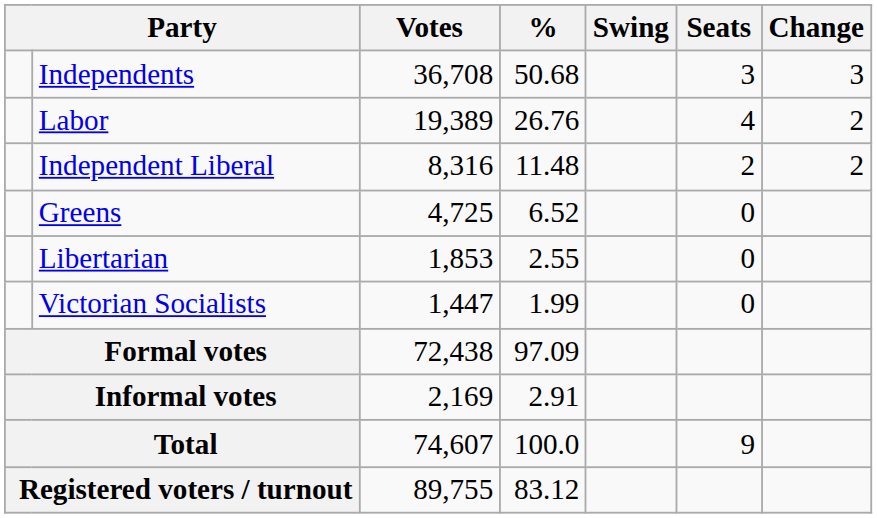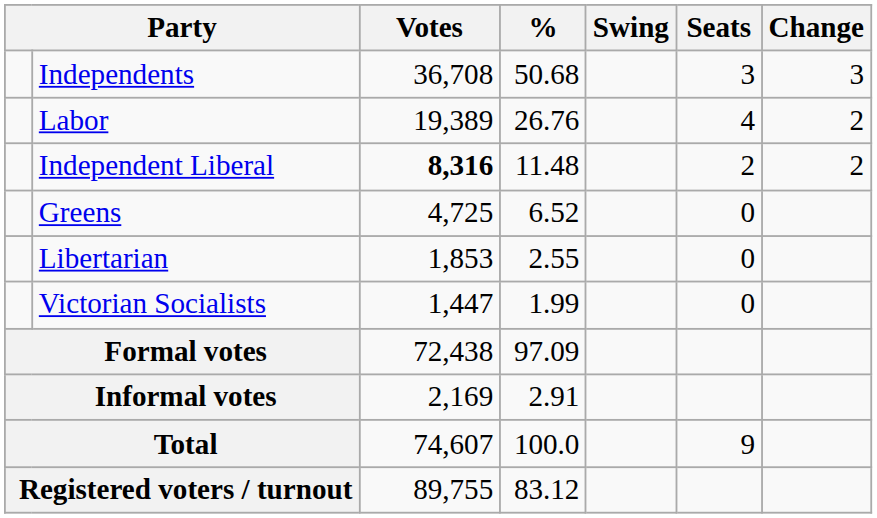(460, 166) normal -> (460, 166) bold
